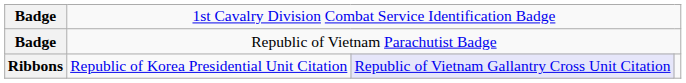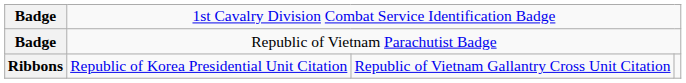(512, 66) lavender background -> (512, 66) no background
